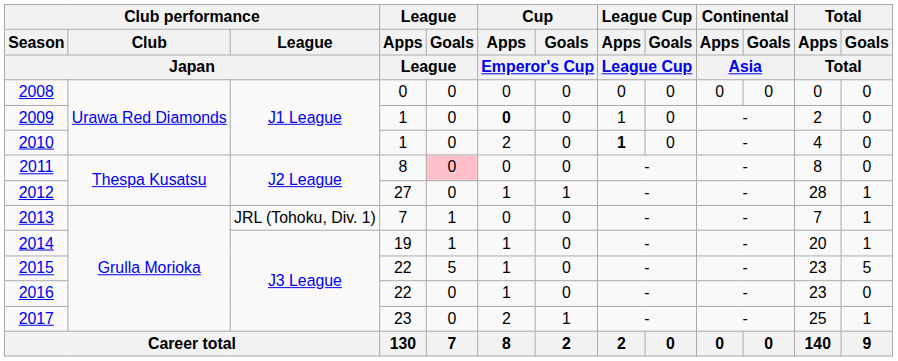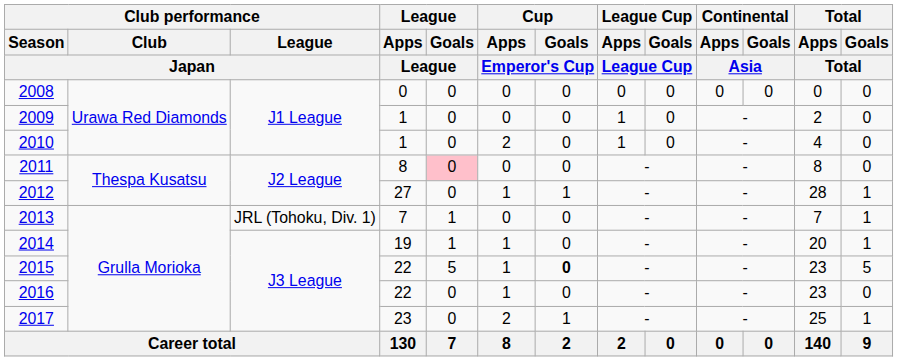(506, 117) bold -> (506, 117) normal
(621, 142) bold -> (621, 142) normal
(566, 268) normal -> (566, 268) bold
